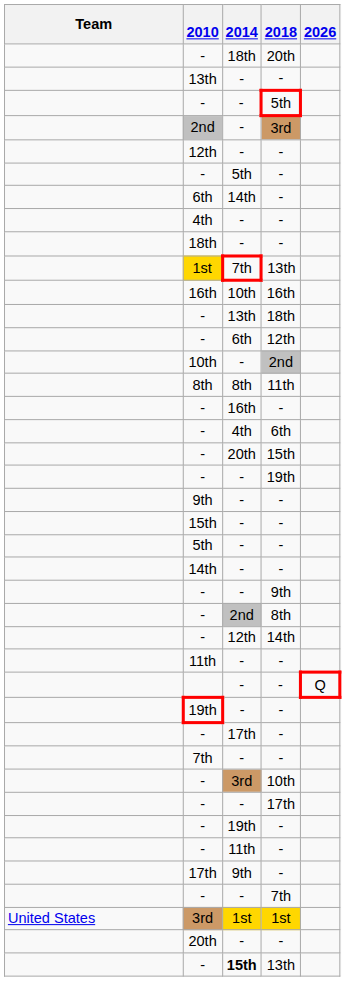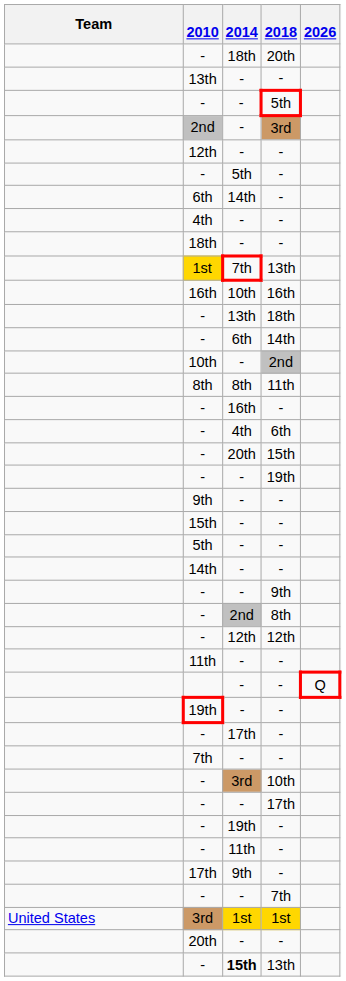(281, 339) 12th -> (281, 339) 14th
(281, 638) 14th -> (281, 638) 12th
